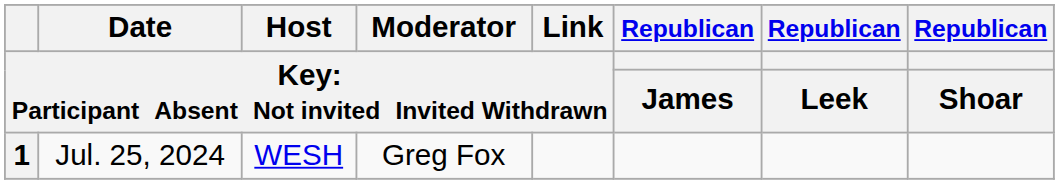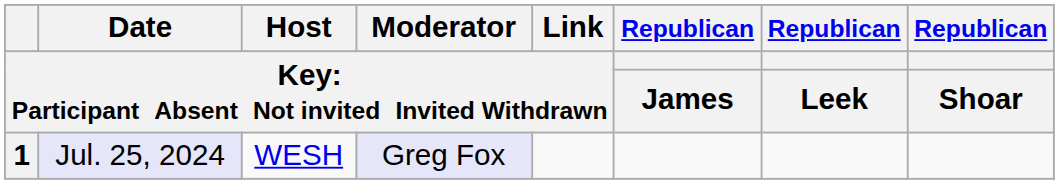(140, 155) no background -> (140, 155) lavender background
(444, 155) no background -> (444, 155) lavender background
